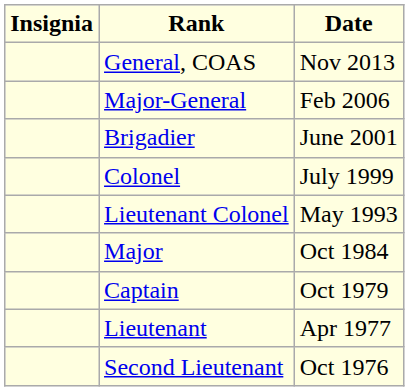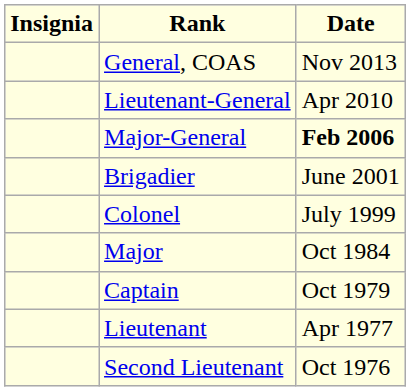+ row: (197, 99)
(345, 99) normal -> (348, 137) bold
- row: (196, 213)
